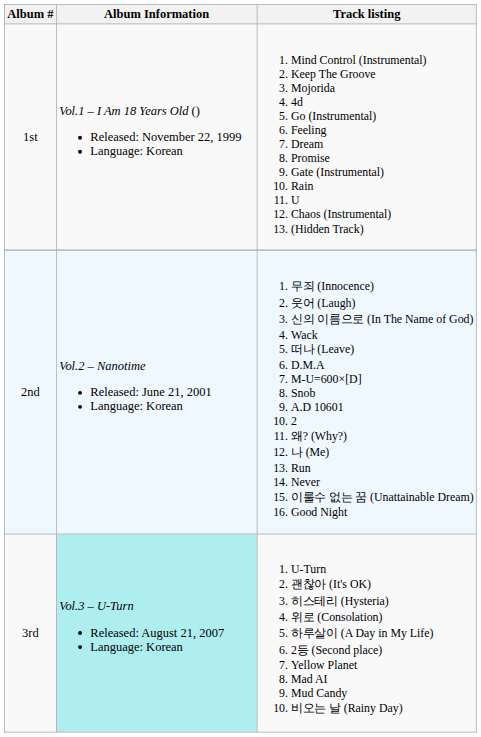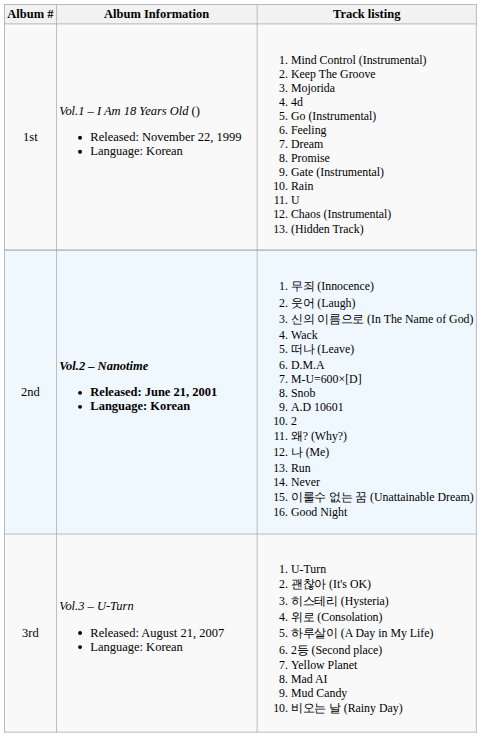(157, 386) normal -> (157, 386) bold
(157, 627) paleturquoise background -> (157, 627) no background
